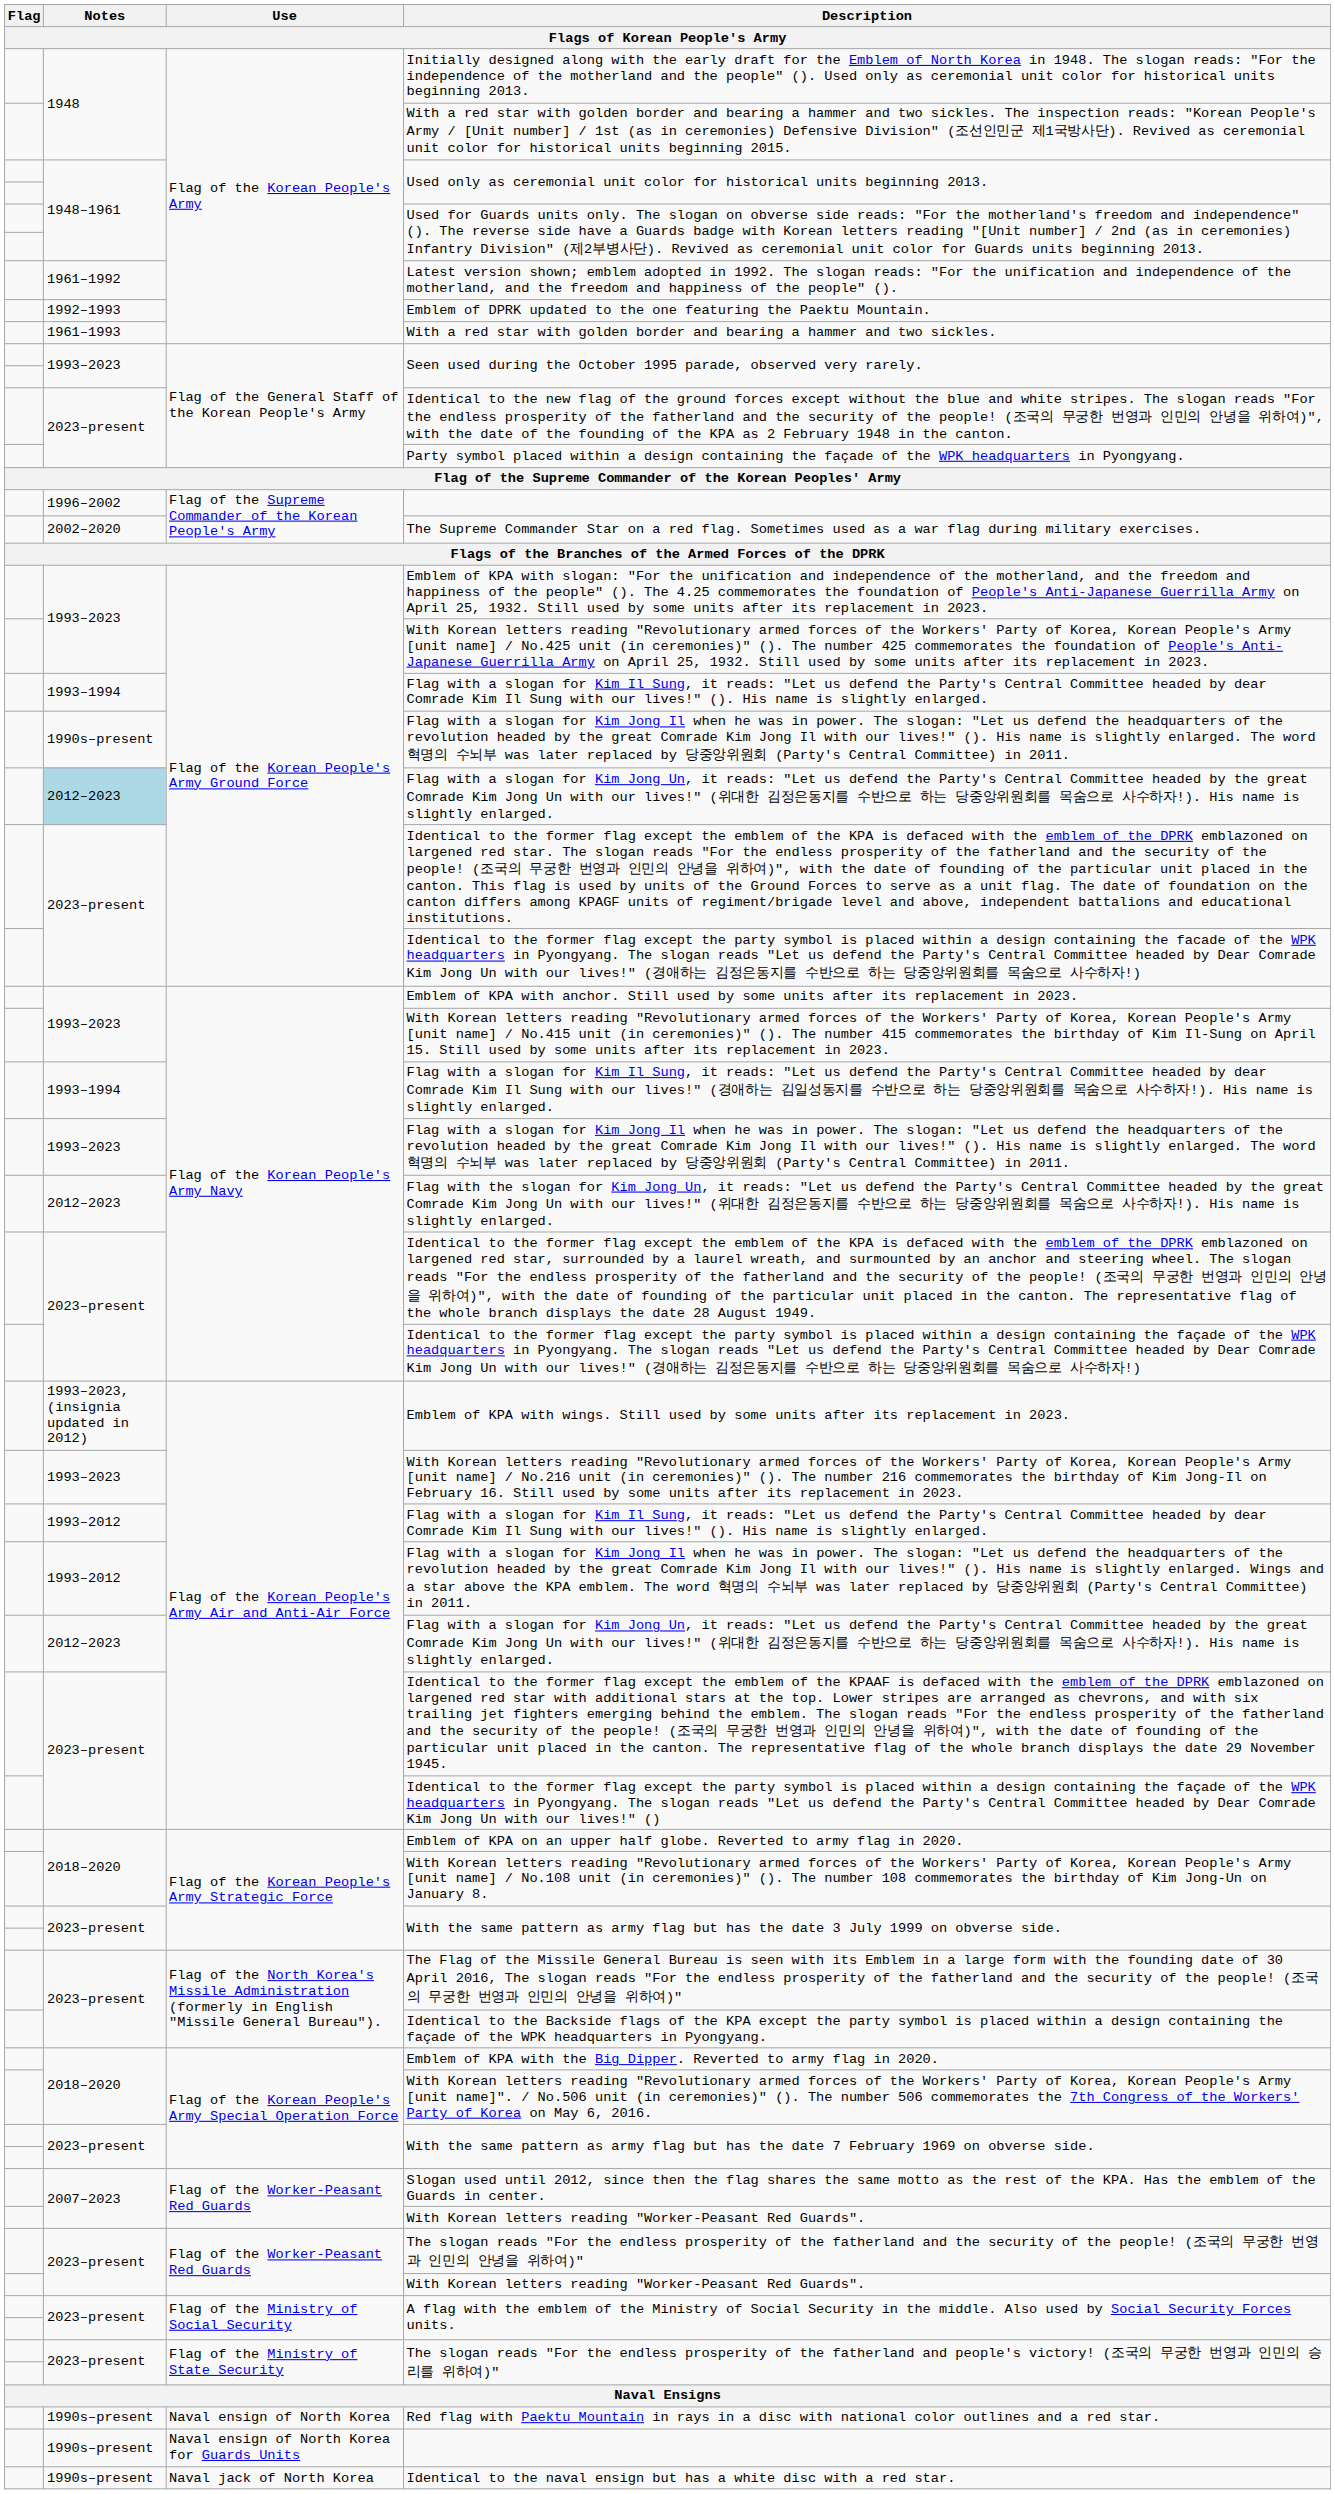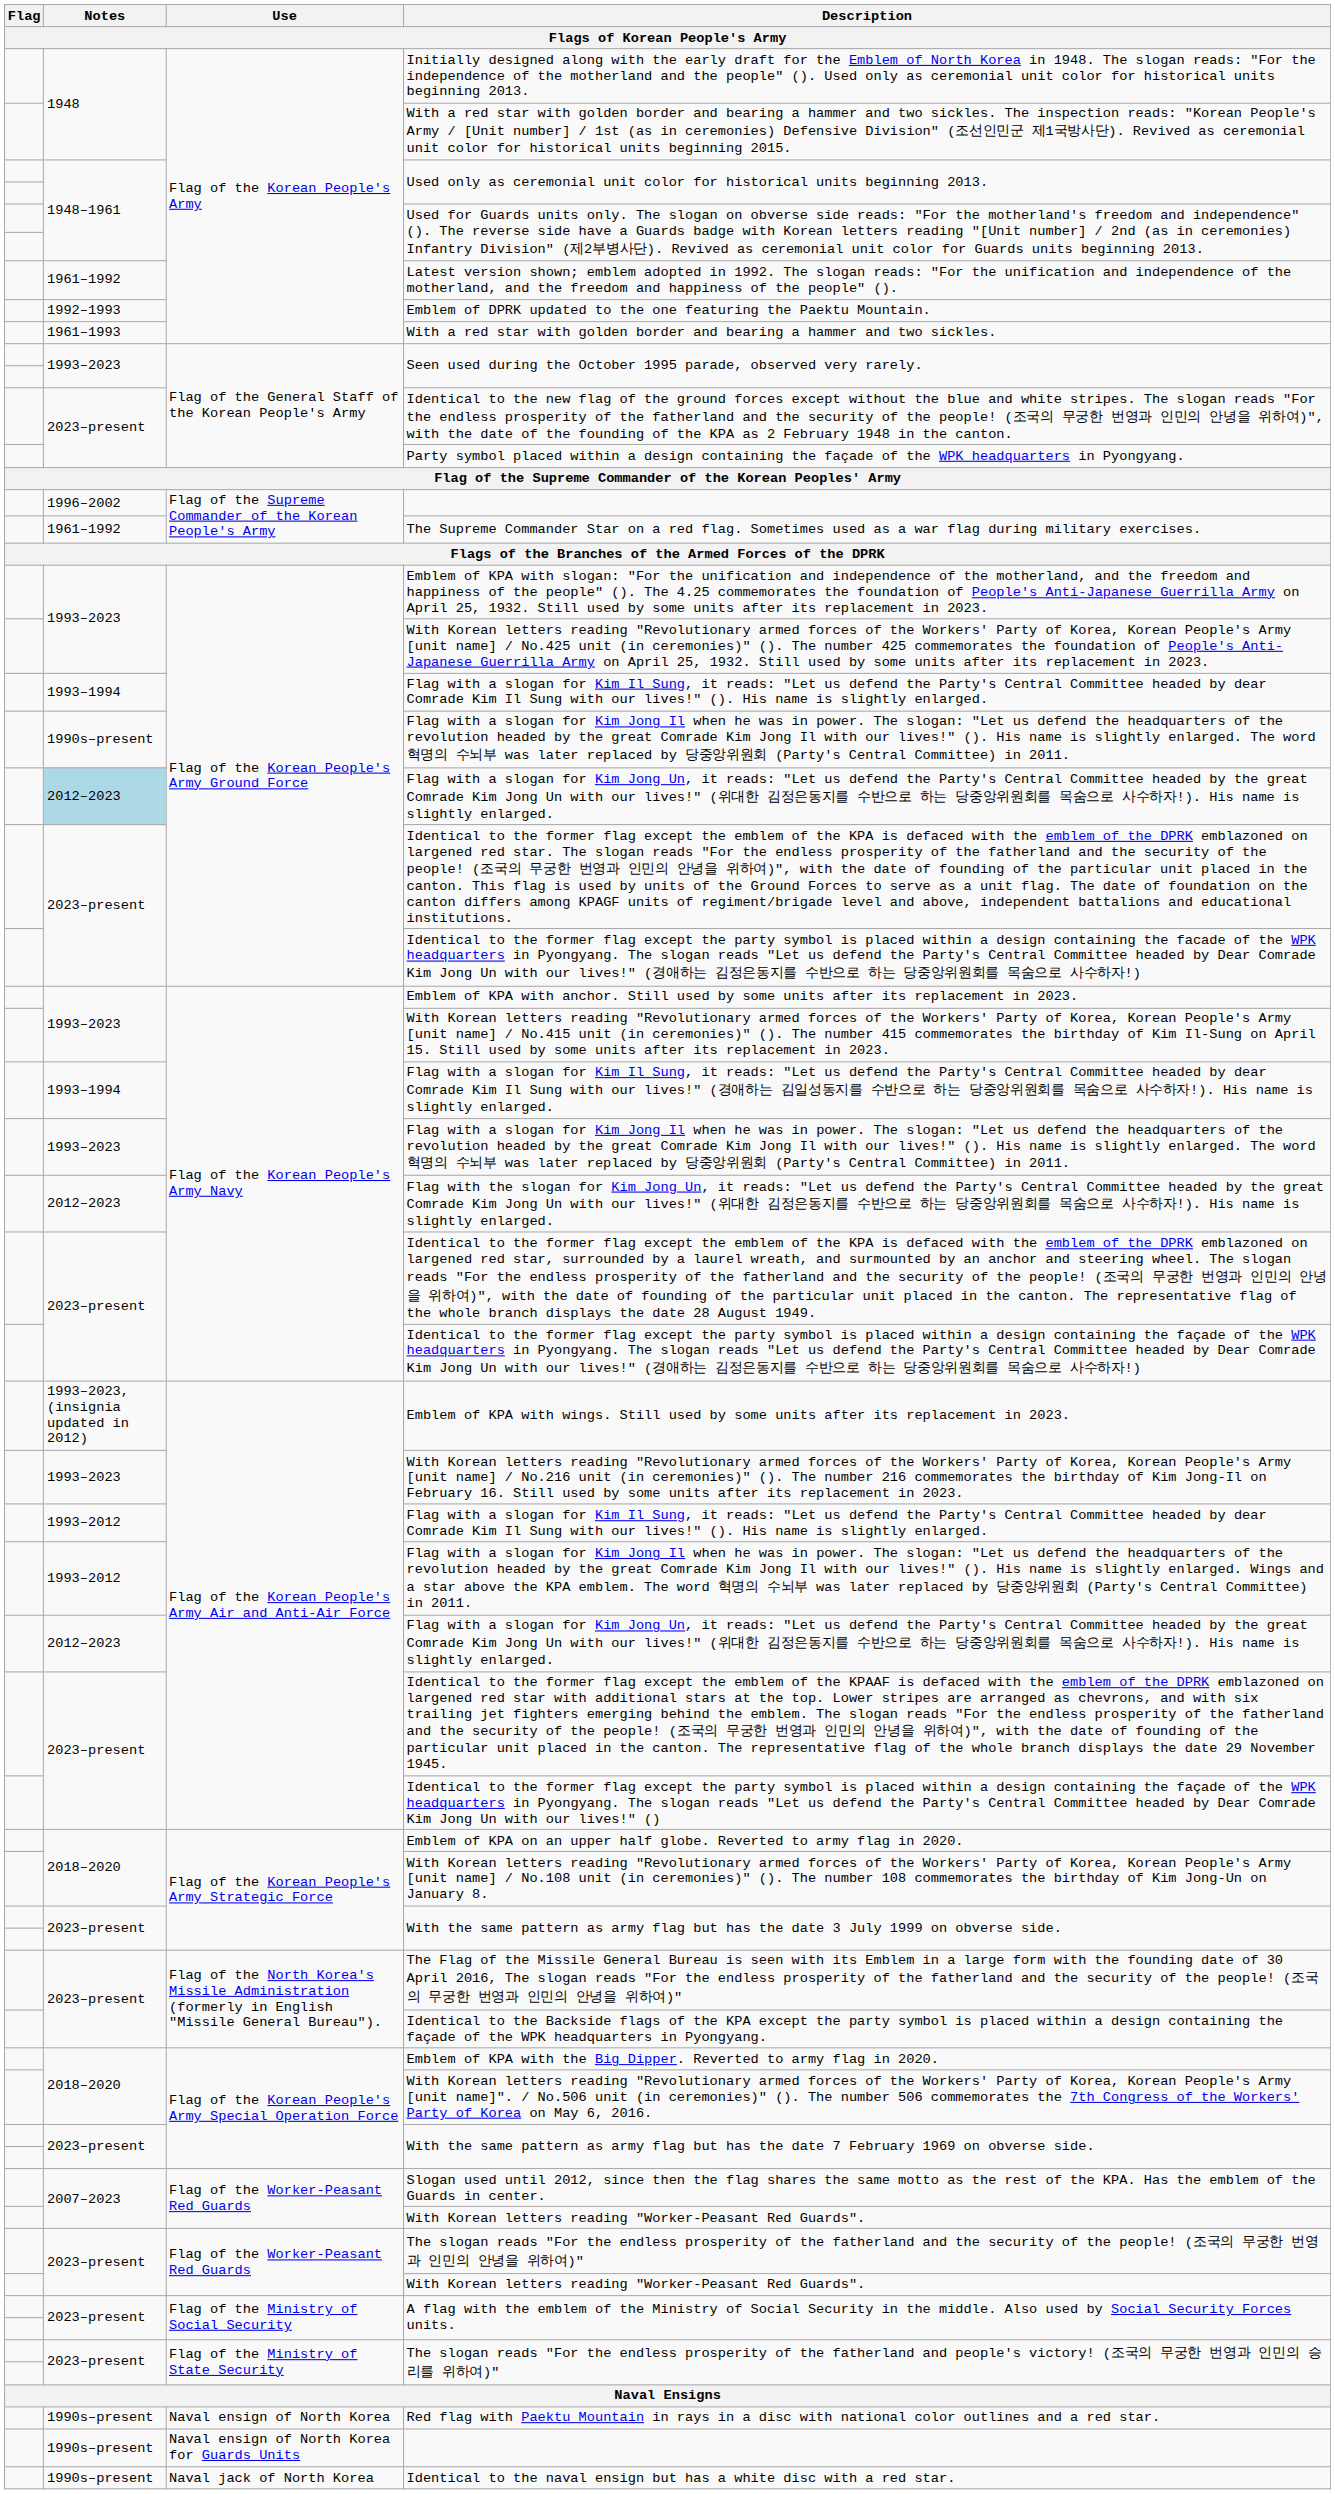(84, 530) 2002–2020 -> (84, 530) 1961–1992
